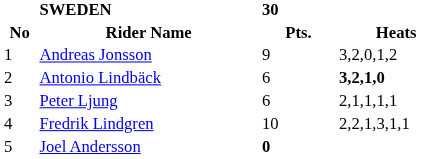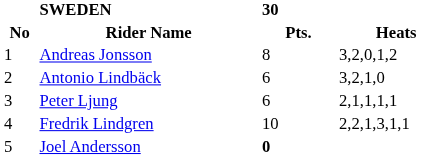(266, 55) 9 -> (266, 55) 8
(362, 78) bold -> (362, 78) normal
